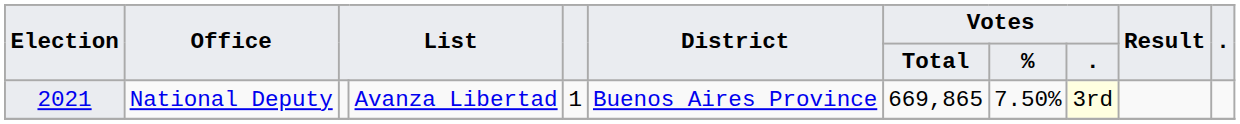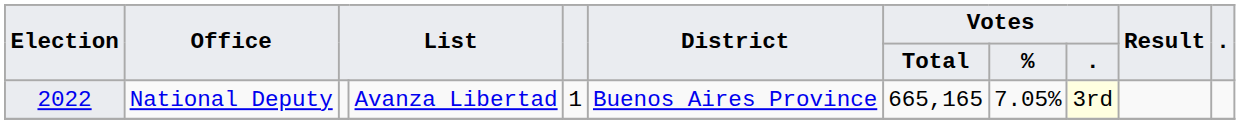(65, 99) 2021 -> (65, 99) 2022
(936, 99) 669,865 -> (936, 99) 665,165
(1028, 99) 7.50% -> (1028, 99) 7.05%
